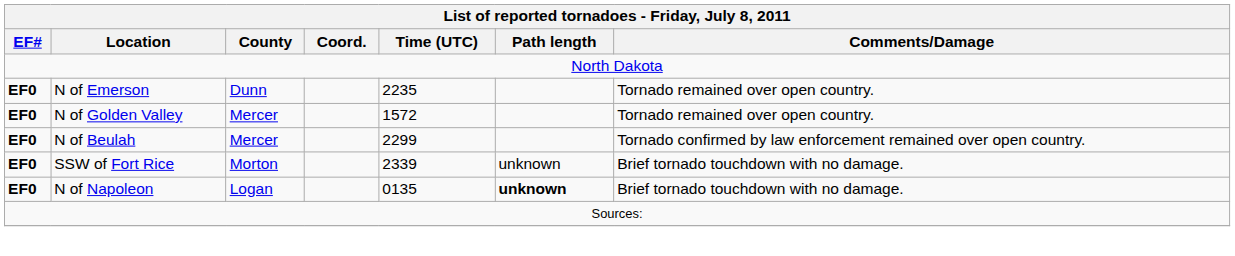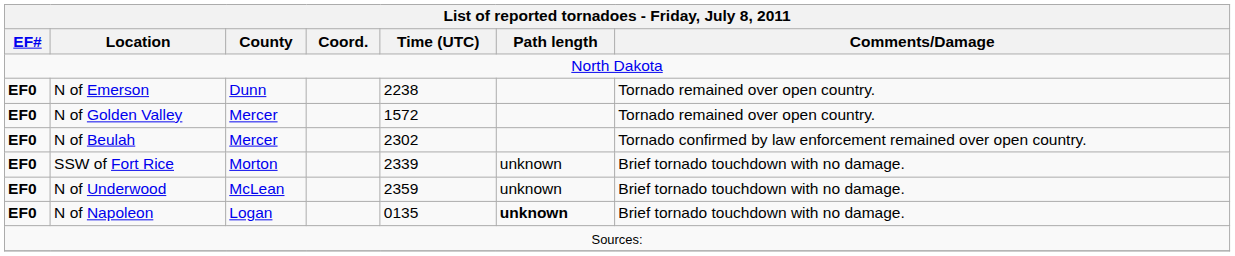(400, 90) 2235 -> (401, 90) 2238
(400, 139) 2299 -> (401, 139) 2302
+ row: (110, 189)
